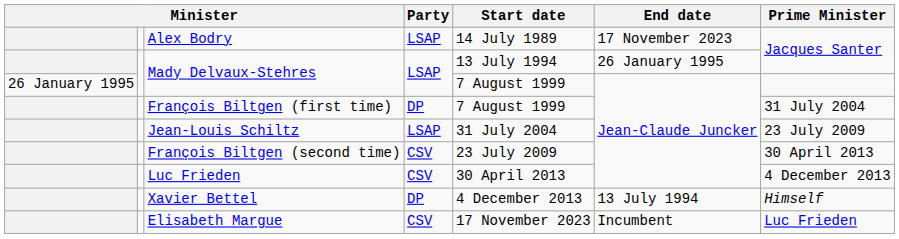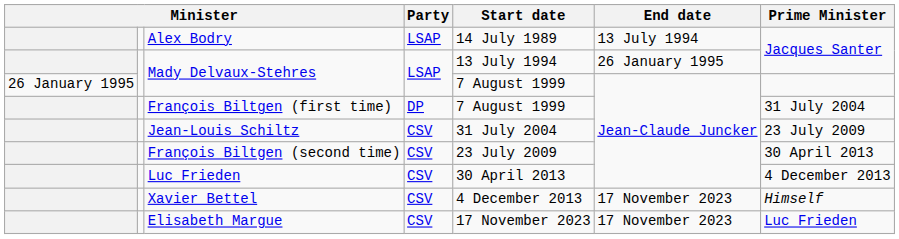(665, 39) 17 November 2023 -> (648, 39) 13 July 1994
(424, 130) LSAP -> (420, 130) CSV
(416, 199) DP -> (420, 199) CSV
(648, 199) 13 July 1994 -> (665, 199) 17 November 2023
(635, 222) Incumbent -> (665, 222) 17 November 2023
